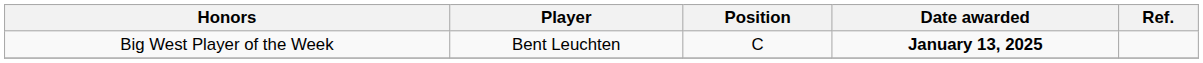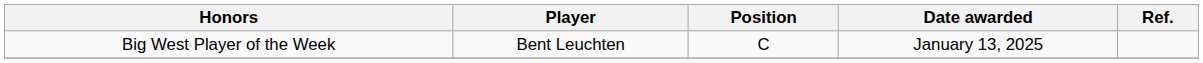(975, 44) bold -> (978, 44) normal
